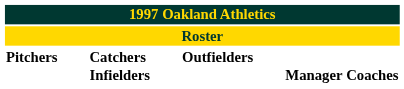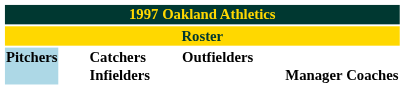(32, 57) no background -> (32, 57) lightblue background
